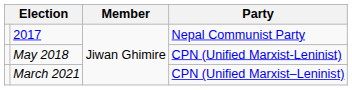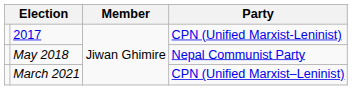(238, 34) Nepal Communist Party -> (257, 34) CPN (Unified Marxist-Leninist)
(257, 54) CPN (Unified Marxist-Leninist) -> (238, 54) Nepal Communist Party
